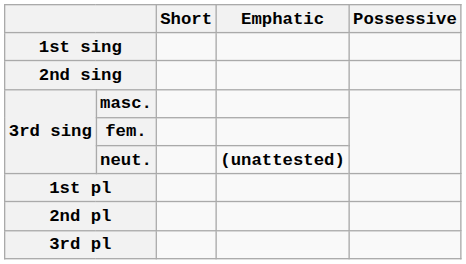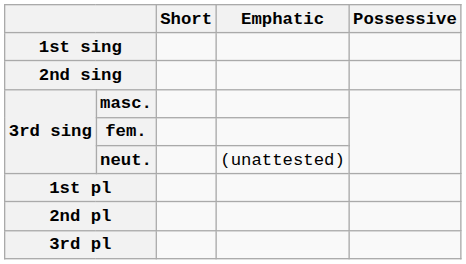(283, 160) bold -> (283, 160) normal
